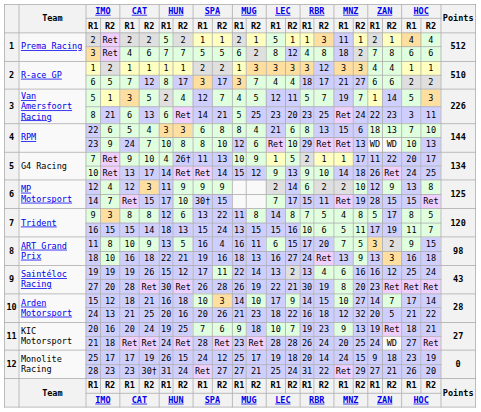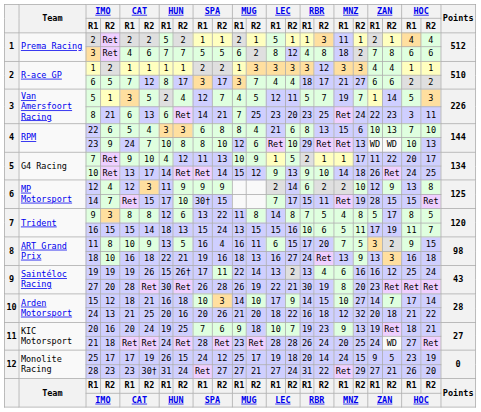(239, 115) 5 -> (239, 115) 7
(375, 131) 18 -> (375, 131) 10
(183, 159) 26† -> (183, 159) 12
(183, 272) 12 -> (183, 272) 26†
(256, 315) 23 -> (256, 315) 20
(392, 315) 5 -> (392, 315) 18
(392, 358) 18 -> (392, 358) 5
(276, 372) 25 -> (276, 372) 27
